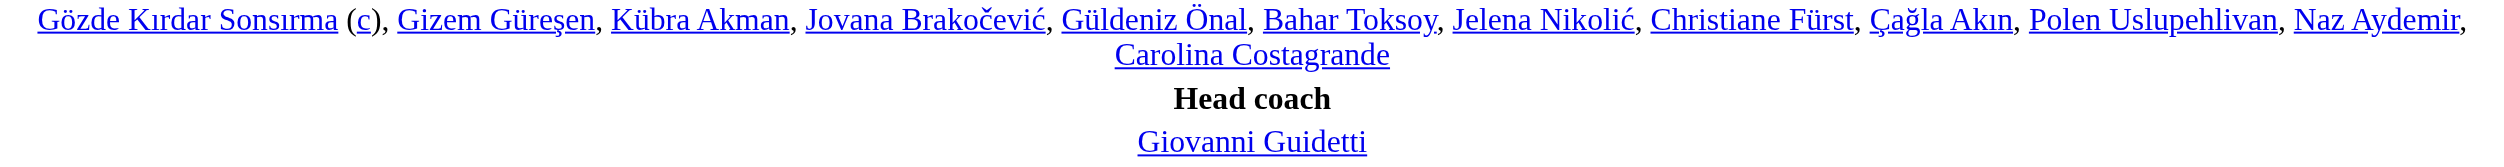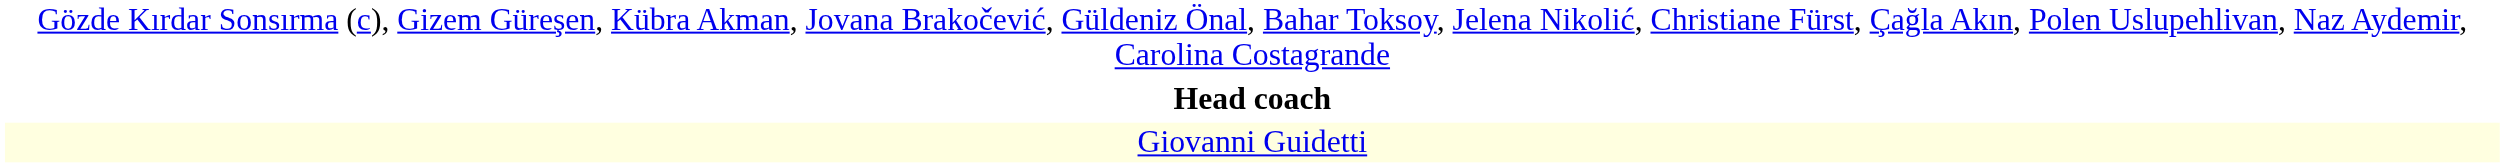(1252, 142) no background -> (1252, 142) lightyellow background
